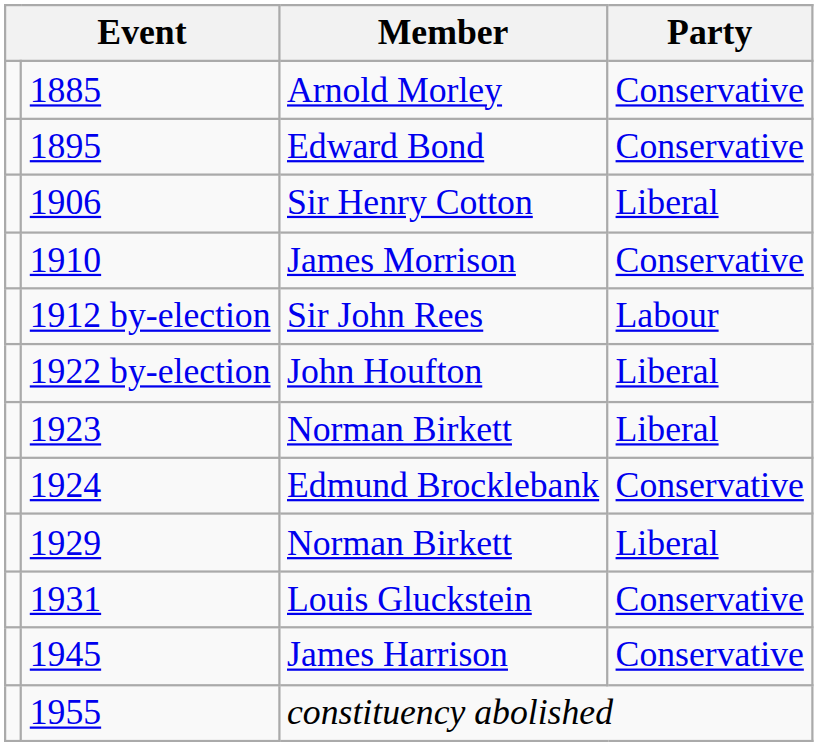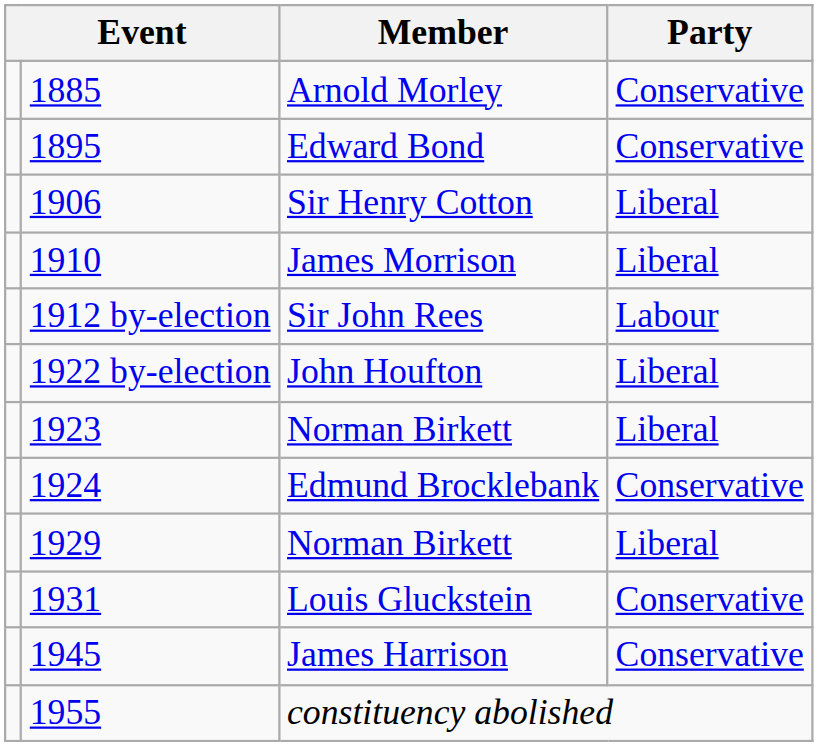(710, 259) Conservative -> (667, 259) Liberal
